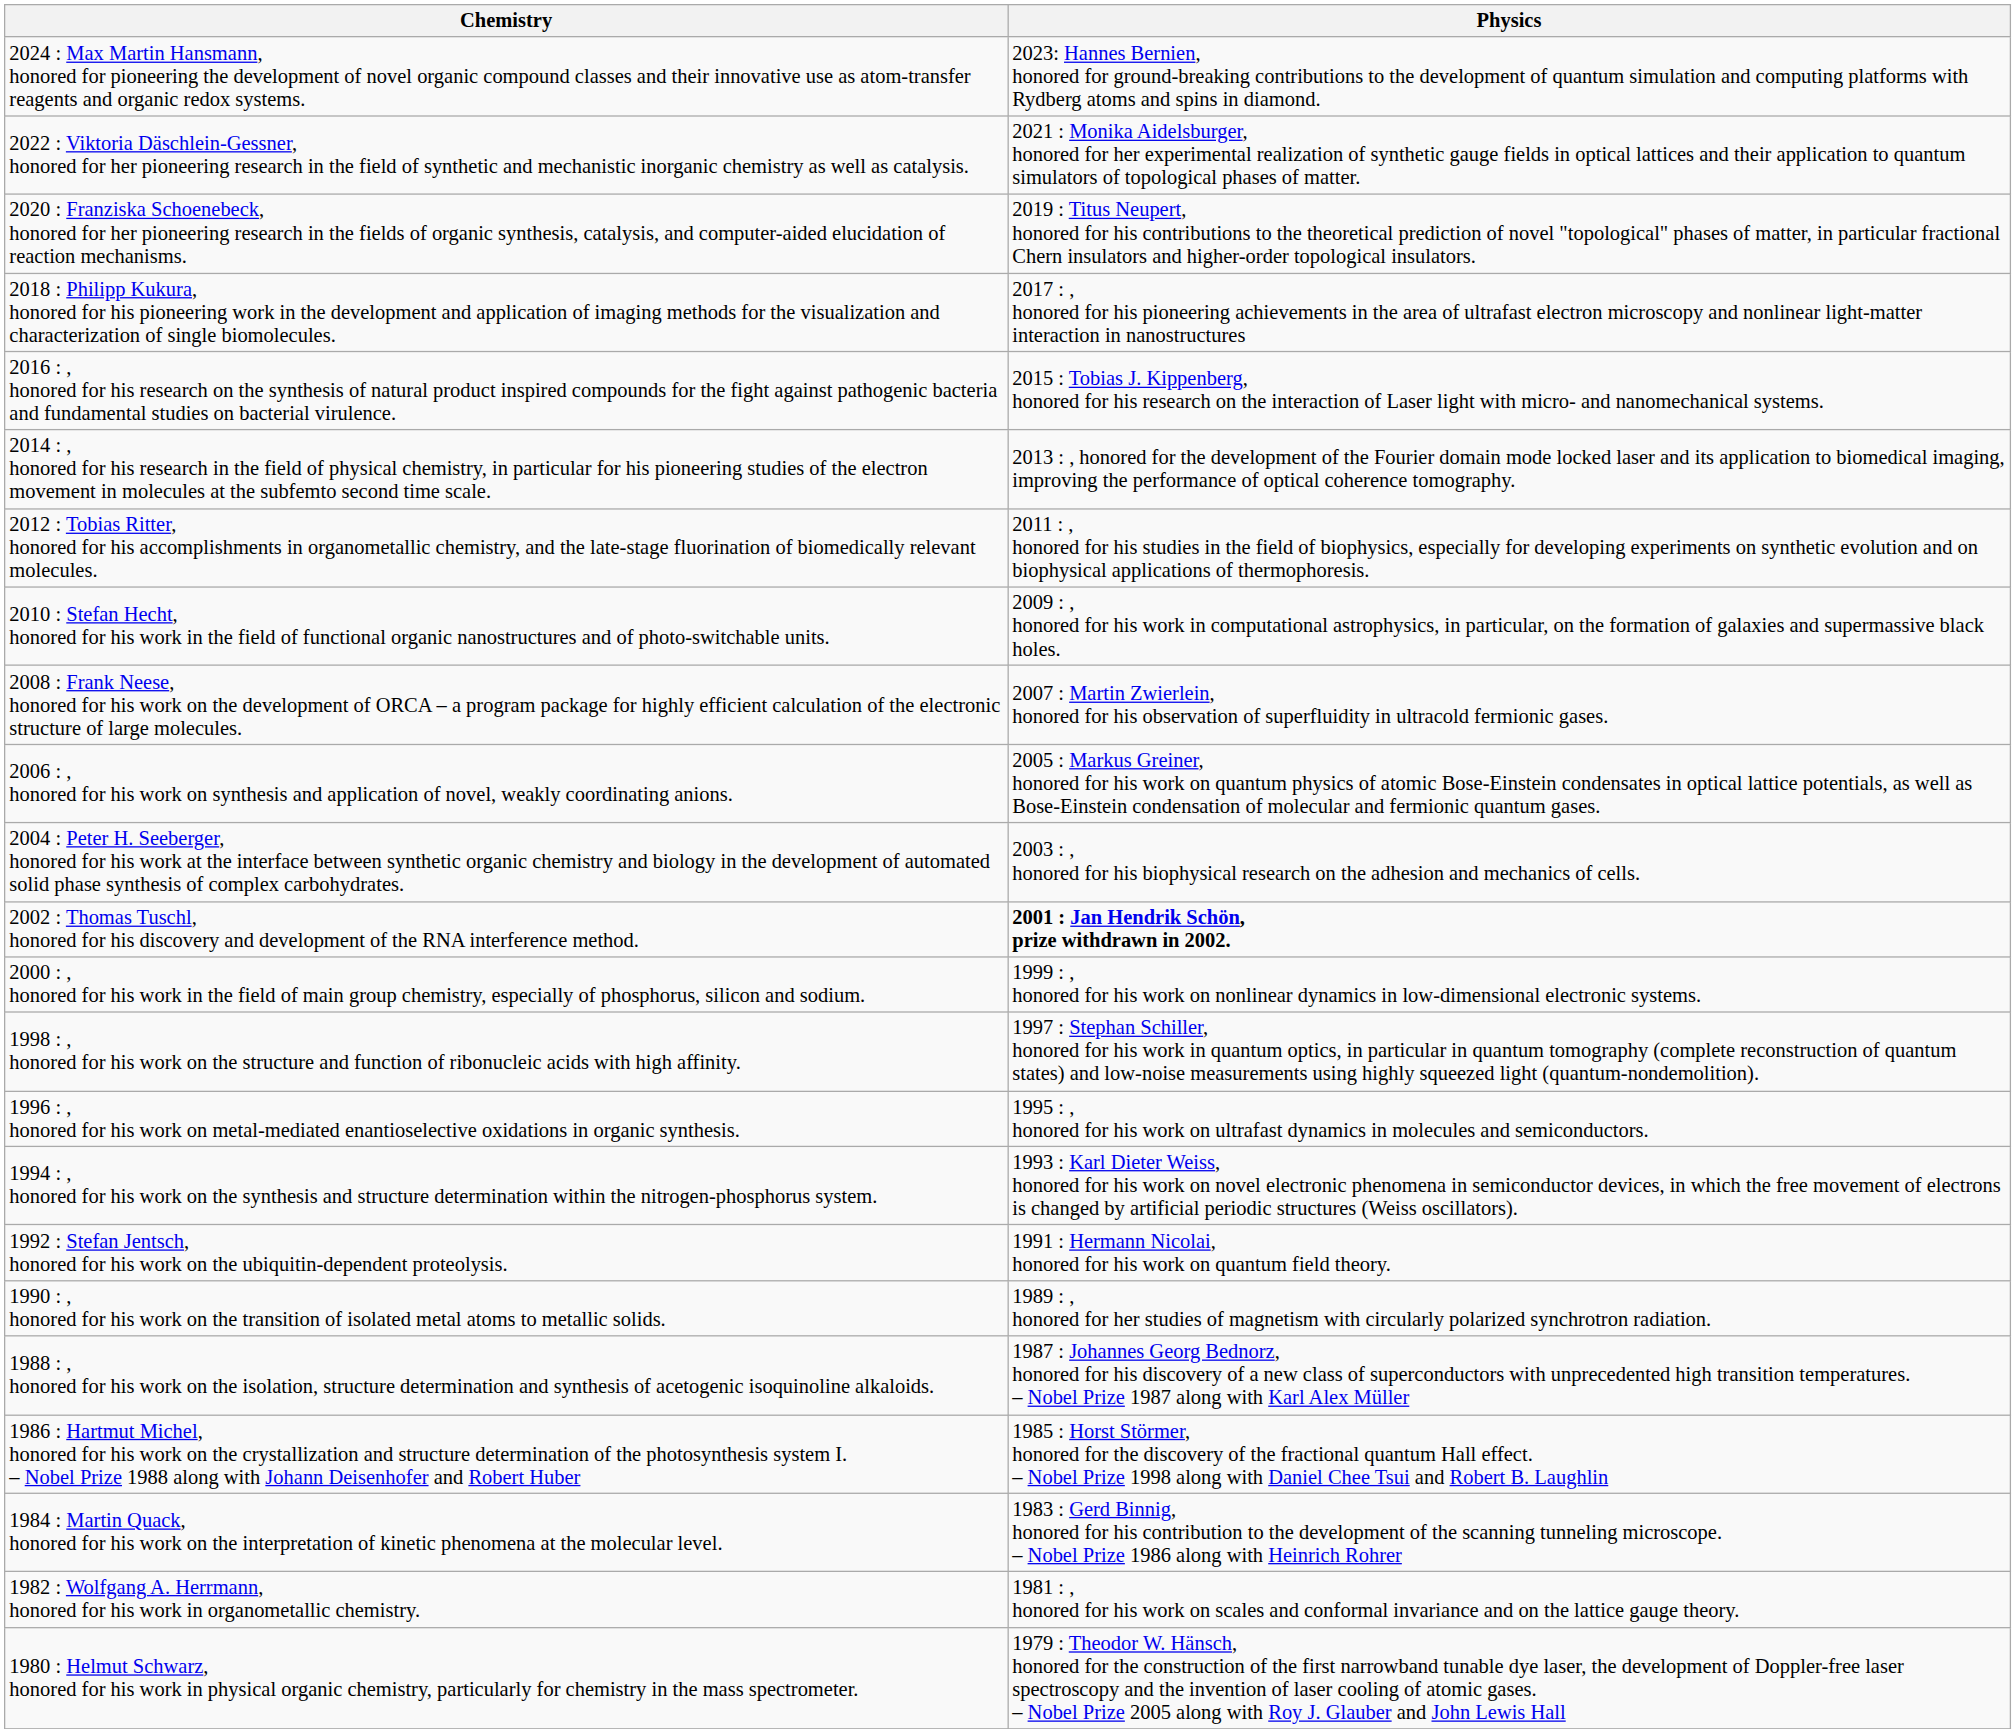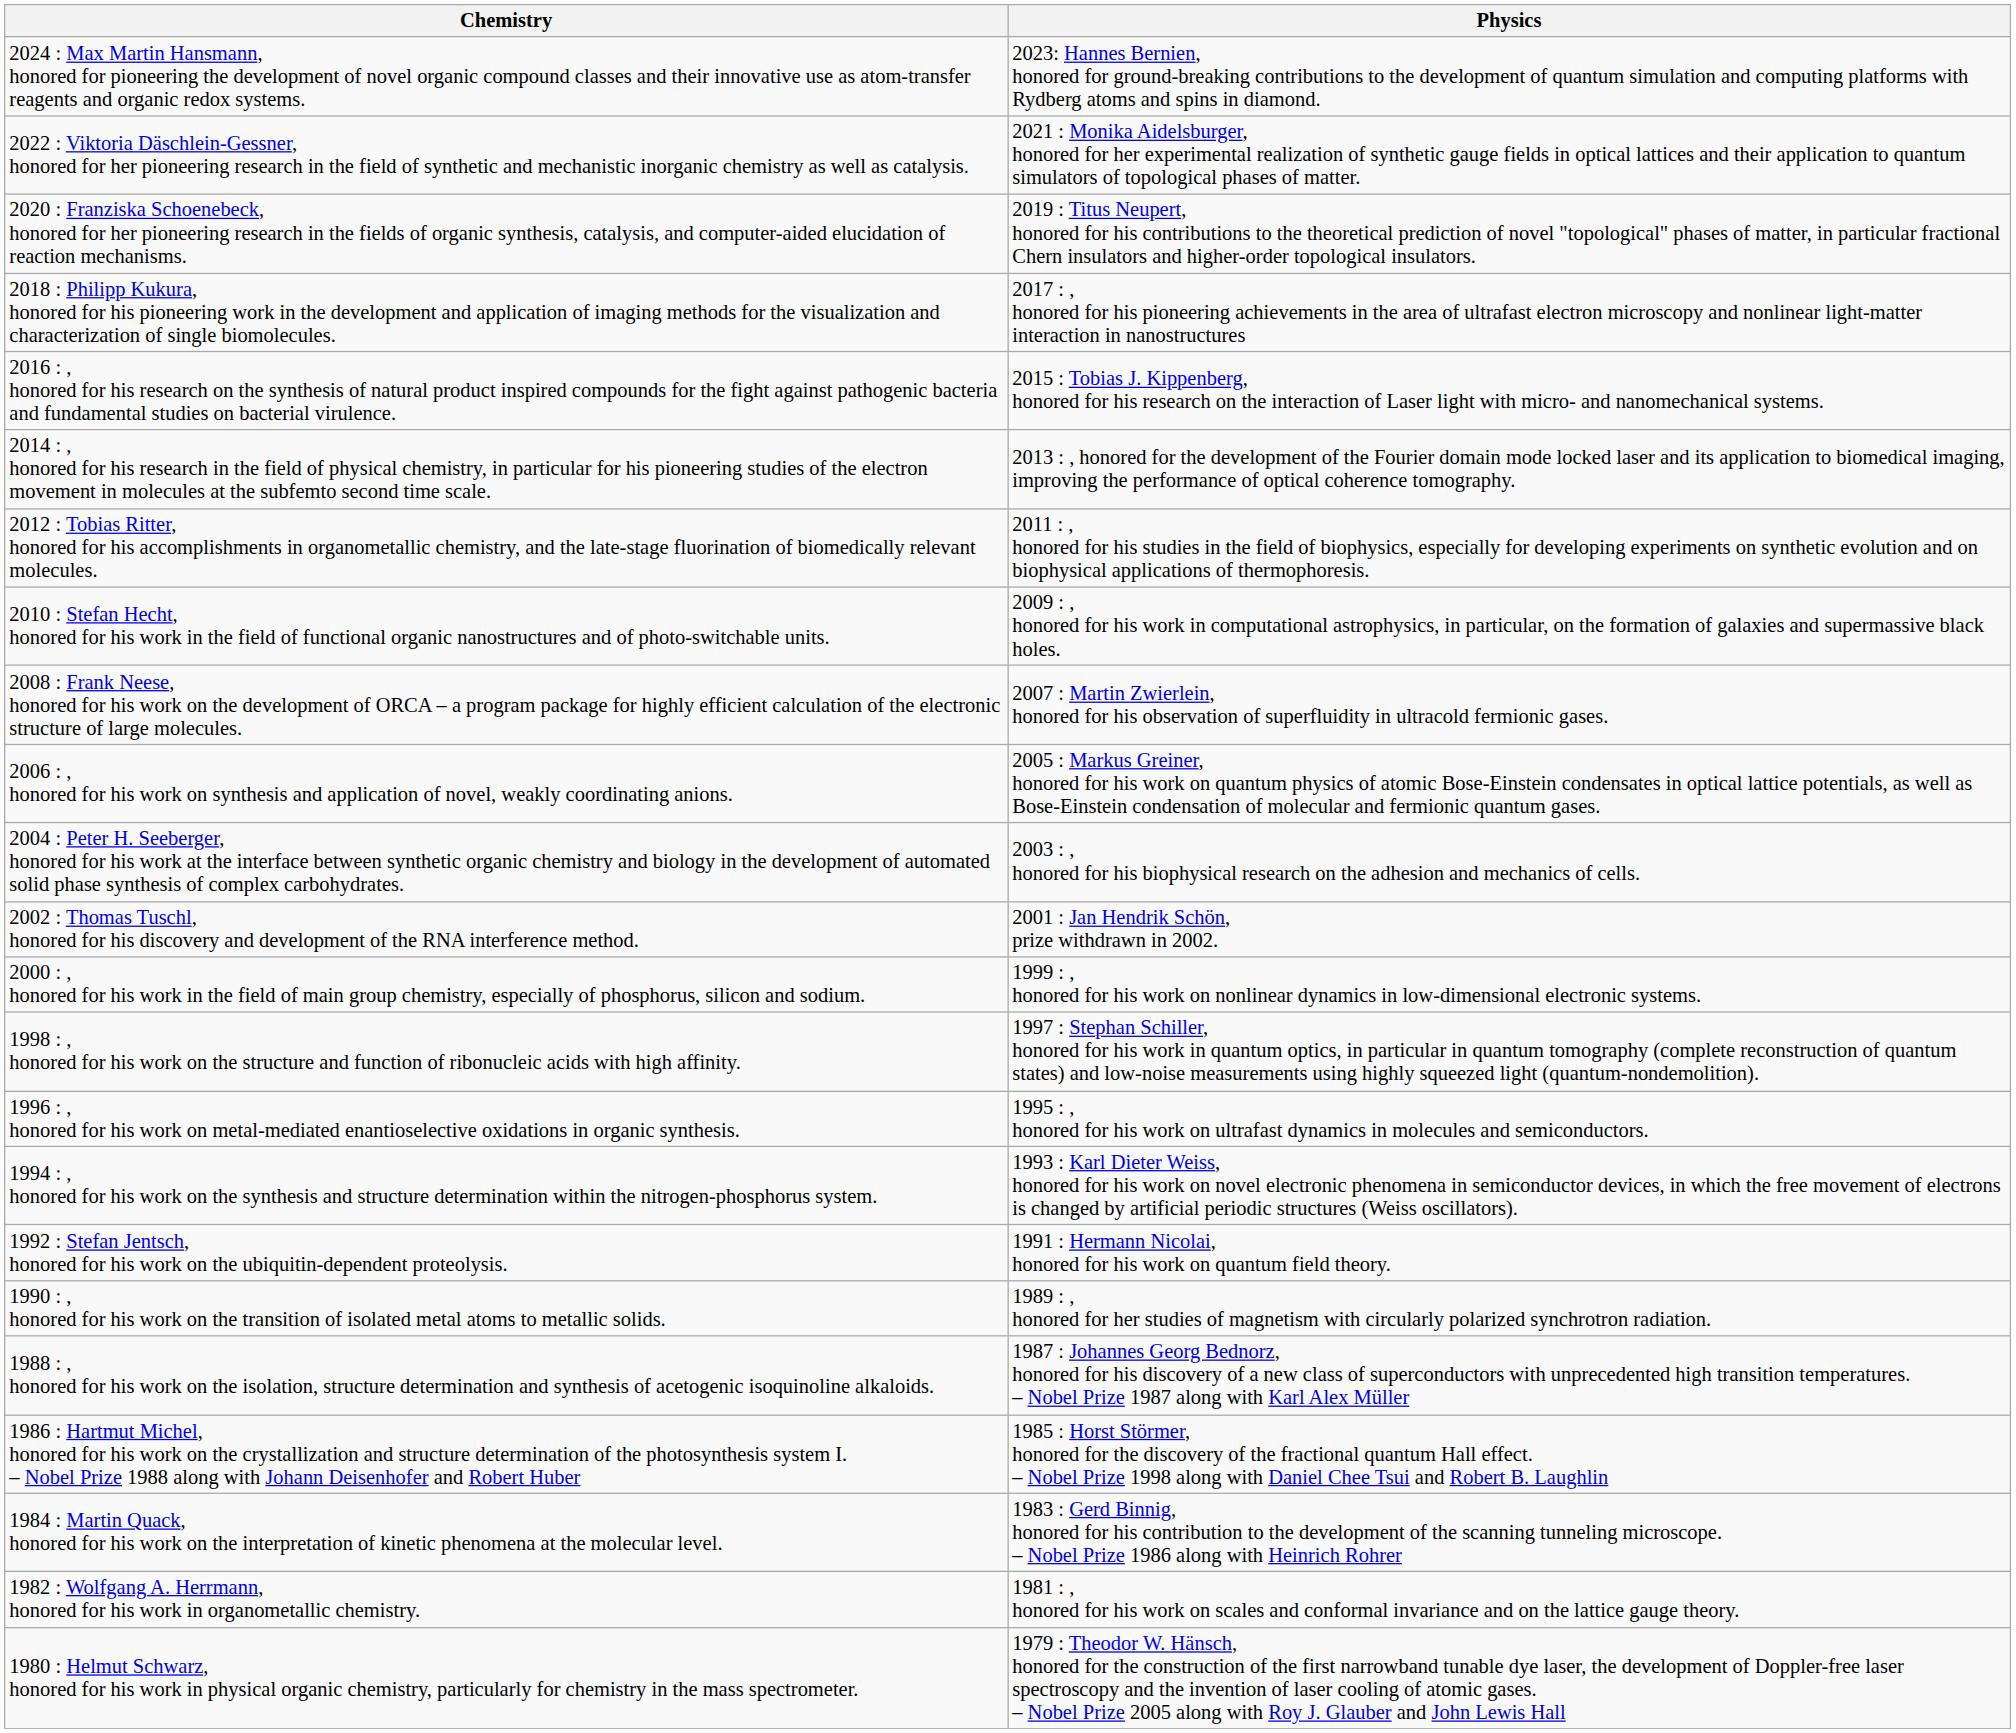(1129, 928) bold -> (1121, 928) normal
